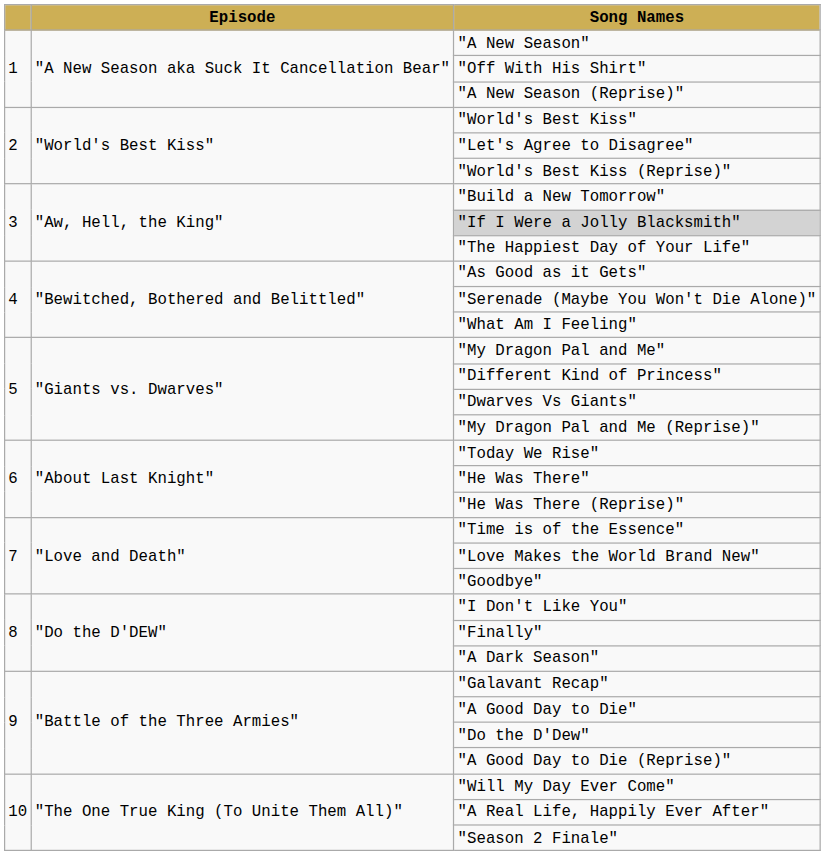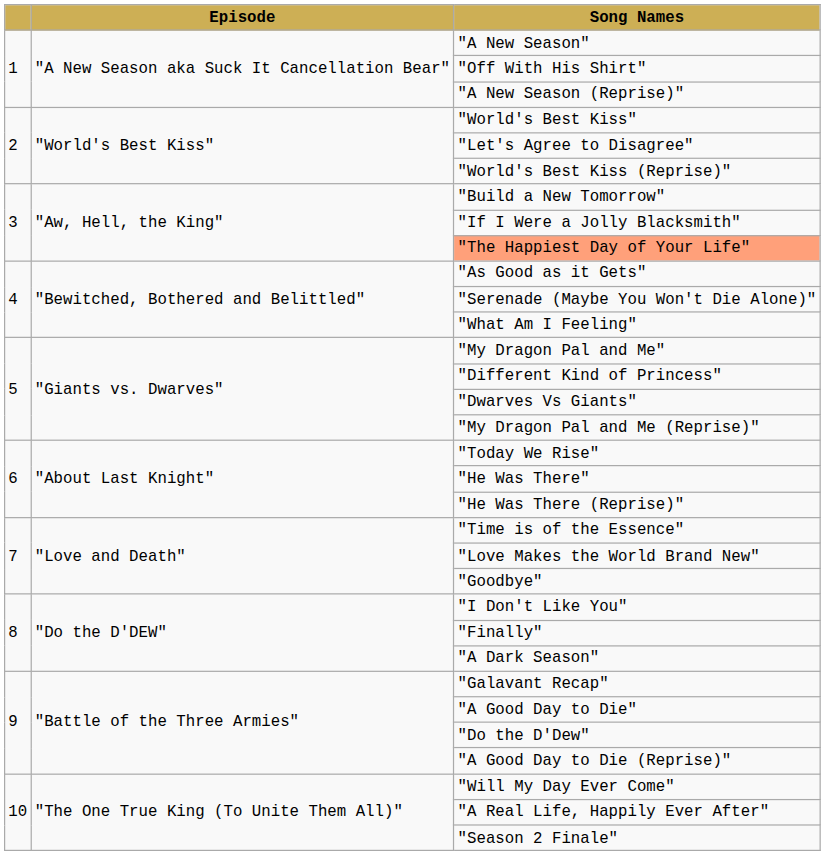(599, 223) lightgrey background -> (599, 223) no background
(604, 248) no background -> (604, 248) lightsalmon background
